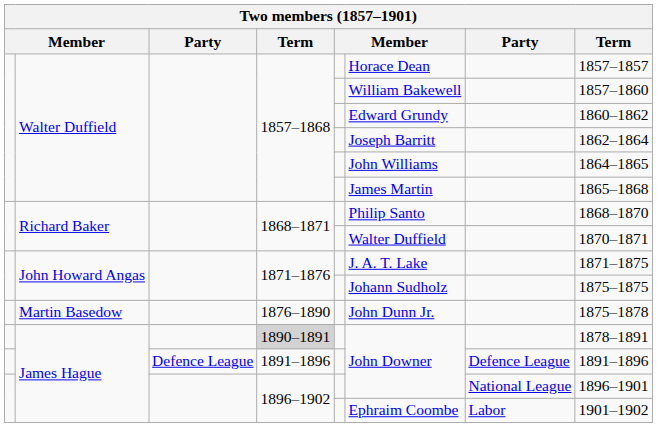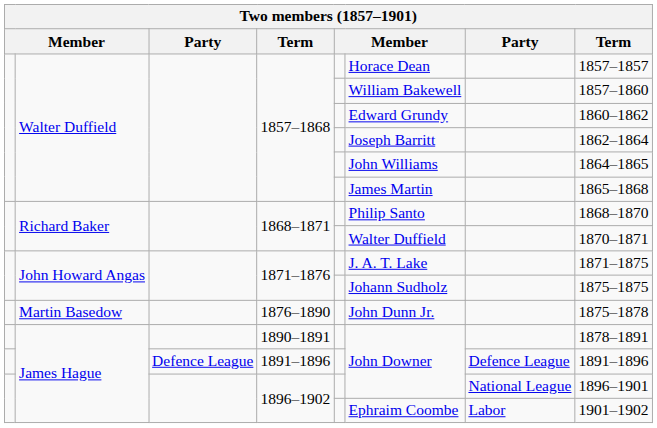(295, 336) lightgrey background -> (295, 336) no background
